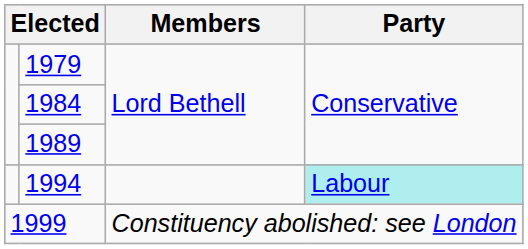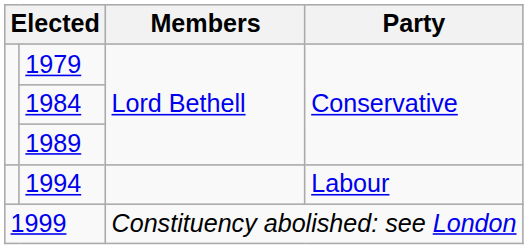(350, 183) paleturquoise background -> (350, 183) no background
